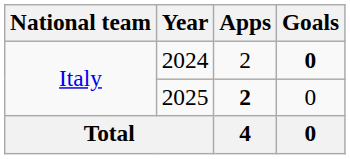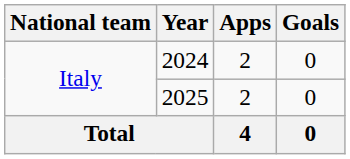(310, 60) bold -> (310, 60) normal
(245, 97) bold -> (245, 97) normal
